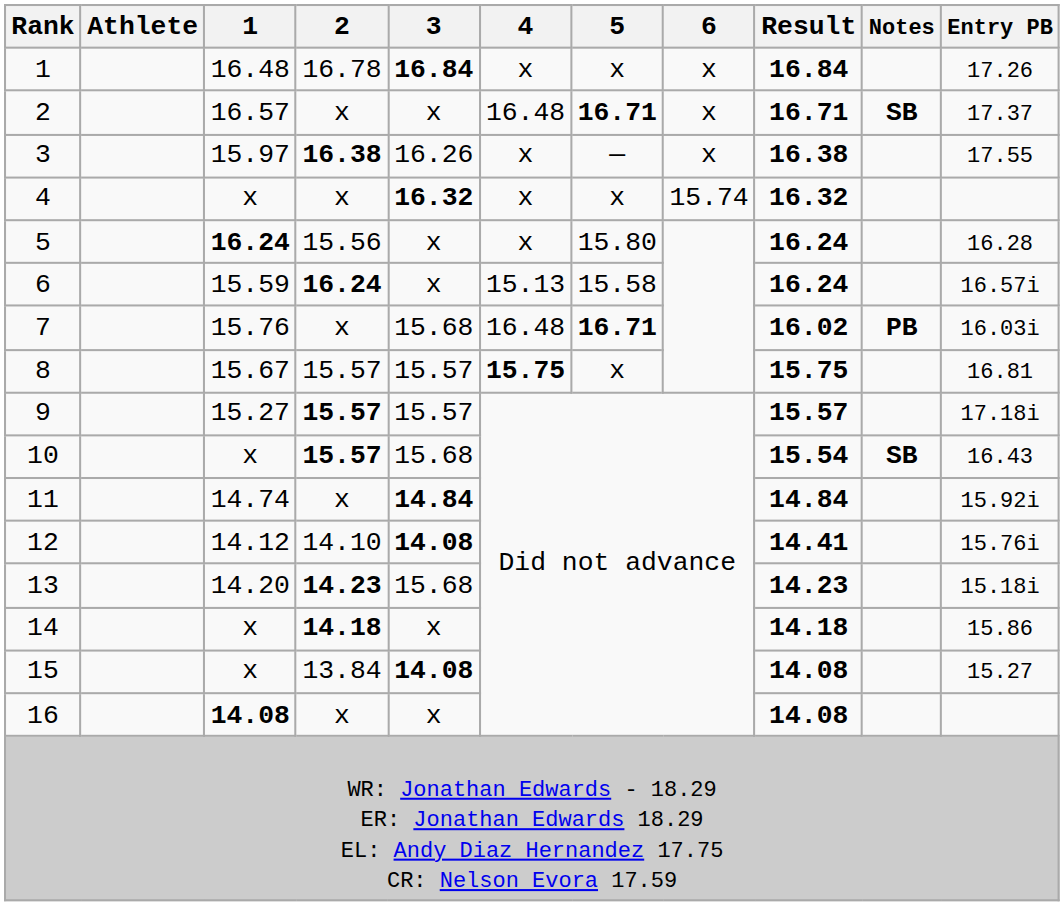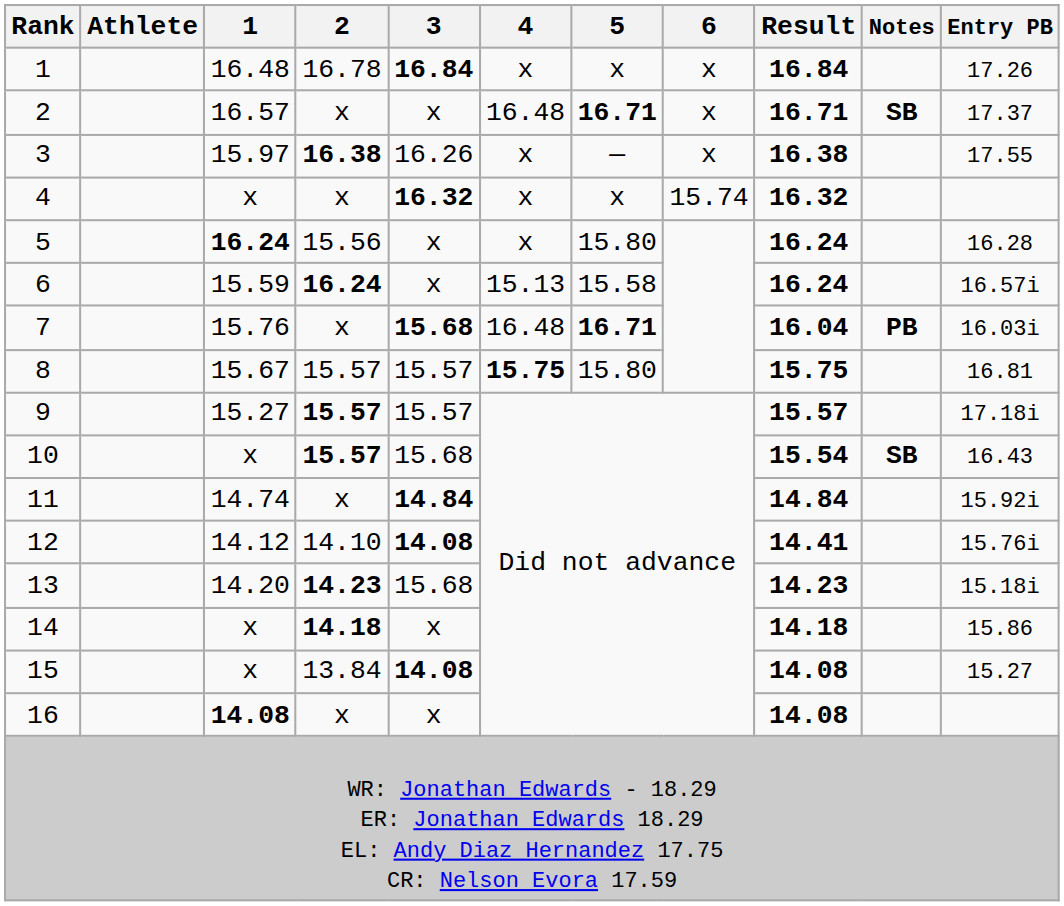(434, 328) normal -> (434, 328) bold
(809, 328) 16.02 -> (809, 328) 16.04
(617, 371) x -> (617, 371) 15.80
